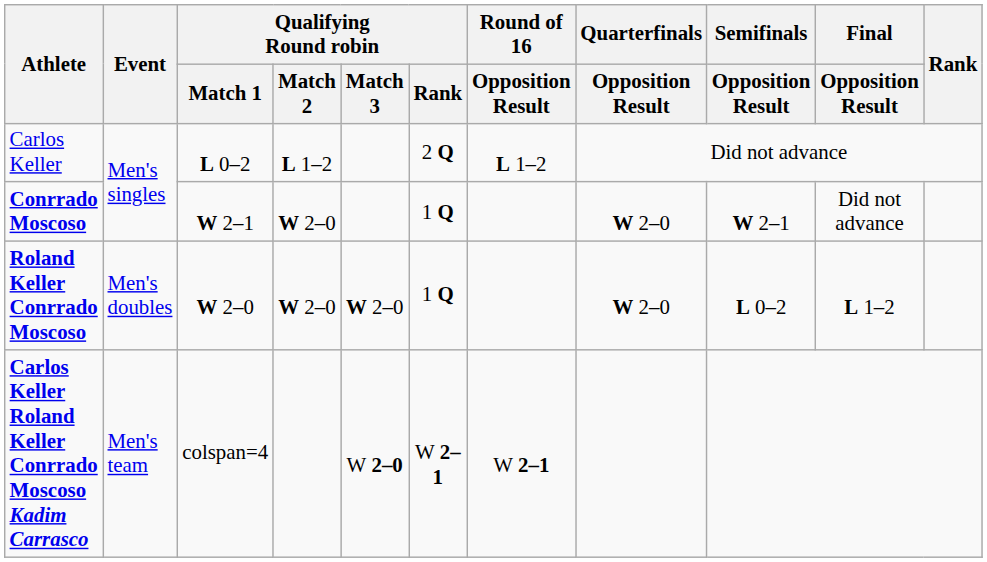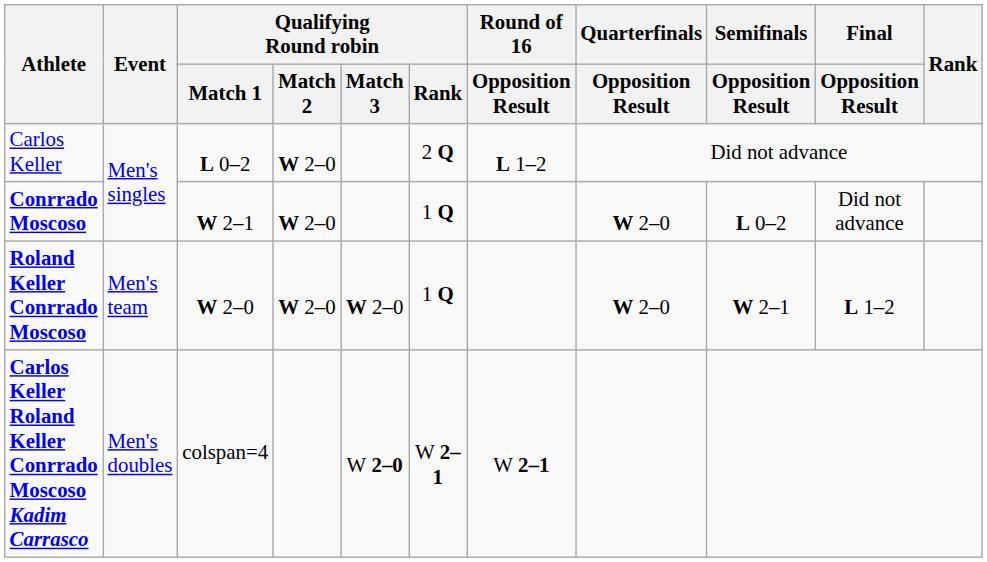(307, 164) L 1–2 -> (307, 164) W 2–0
(761, 224) W 2–1 -> (761, 224) L 0–2
(140, 295) Men's doubles -> (133, 295) Men's team
(761, 307) L 0–2 -> (761, 307) W 2–1
(133, 453) Men's team -> (140, 453) Men's doubles
